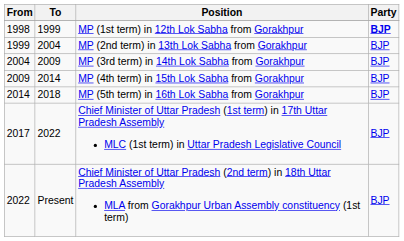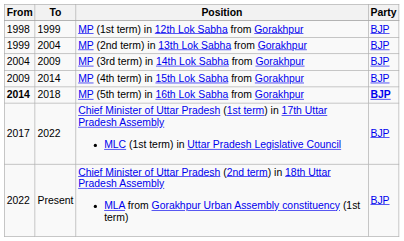(381, 29) bold -> (380, 29) normal
(18, 95) normal -> (18, 95) bold
(380, 95) normal -> (381, 95) bold
